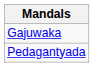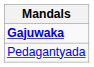(34, 33) normal -> (36, 33) bold
